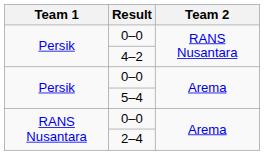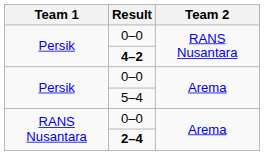(132, 56) normal -> (132, 56) bold
(132, 139) normal -> (132, 139) bold
